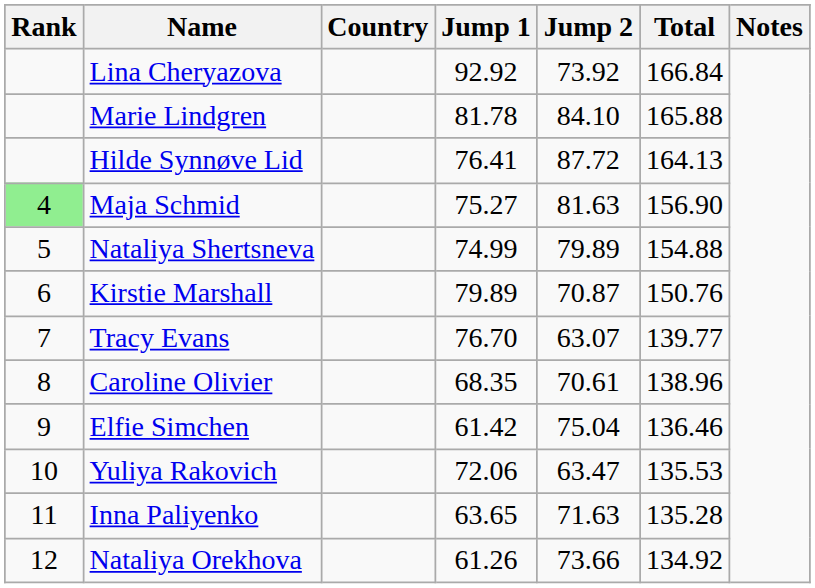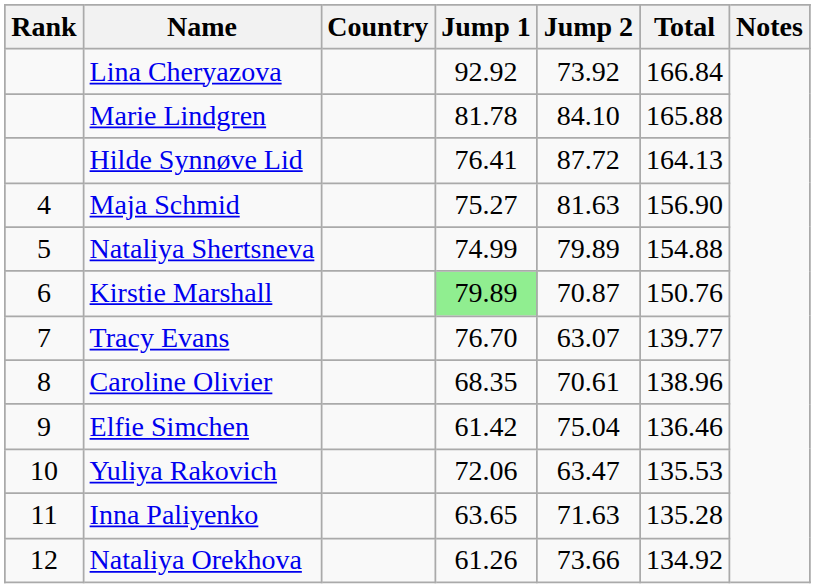(44, 204) lightgreen background -> (44, 204) no background
(486, 293) no background -> (486, 293) lightgreen background
